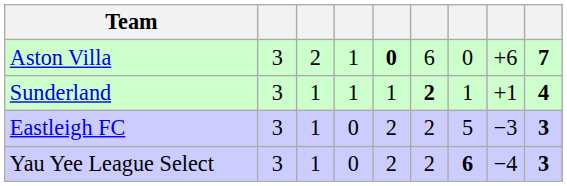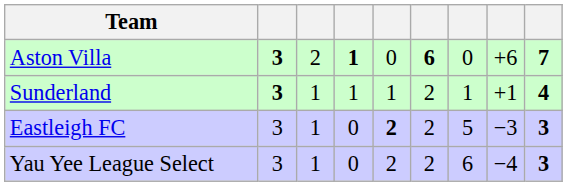(277, 57) normal -> (277, 57) bold
(353, 57) normal -> (353, 57) bold
(391, 57) bold -> (391, 57) normal
(429, 57) normal -> (429, 57) bold
(277, 92) normal -> (277, 92) bold
(429, 92) bold -> (429, 92) normal
(391, 127) normal -> (391, 127) bold
(467, 163) bold -> (467, 163) normal
